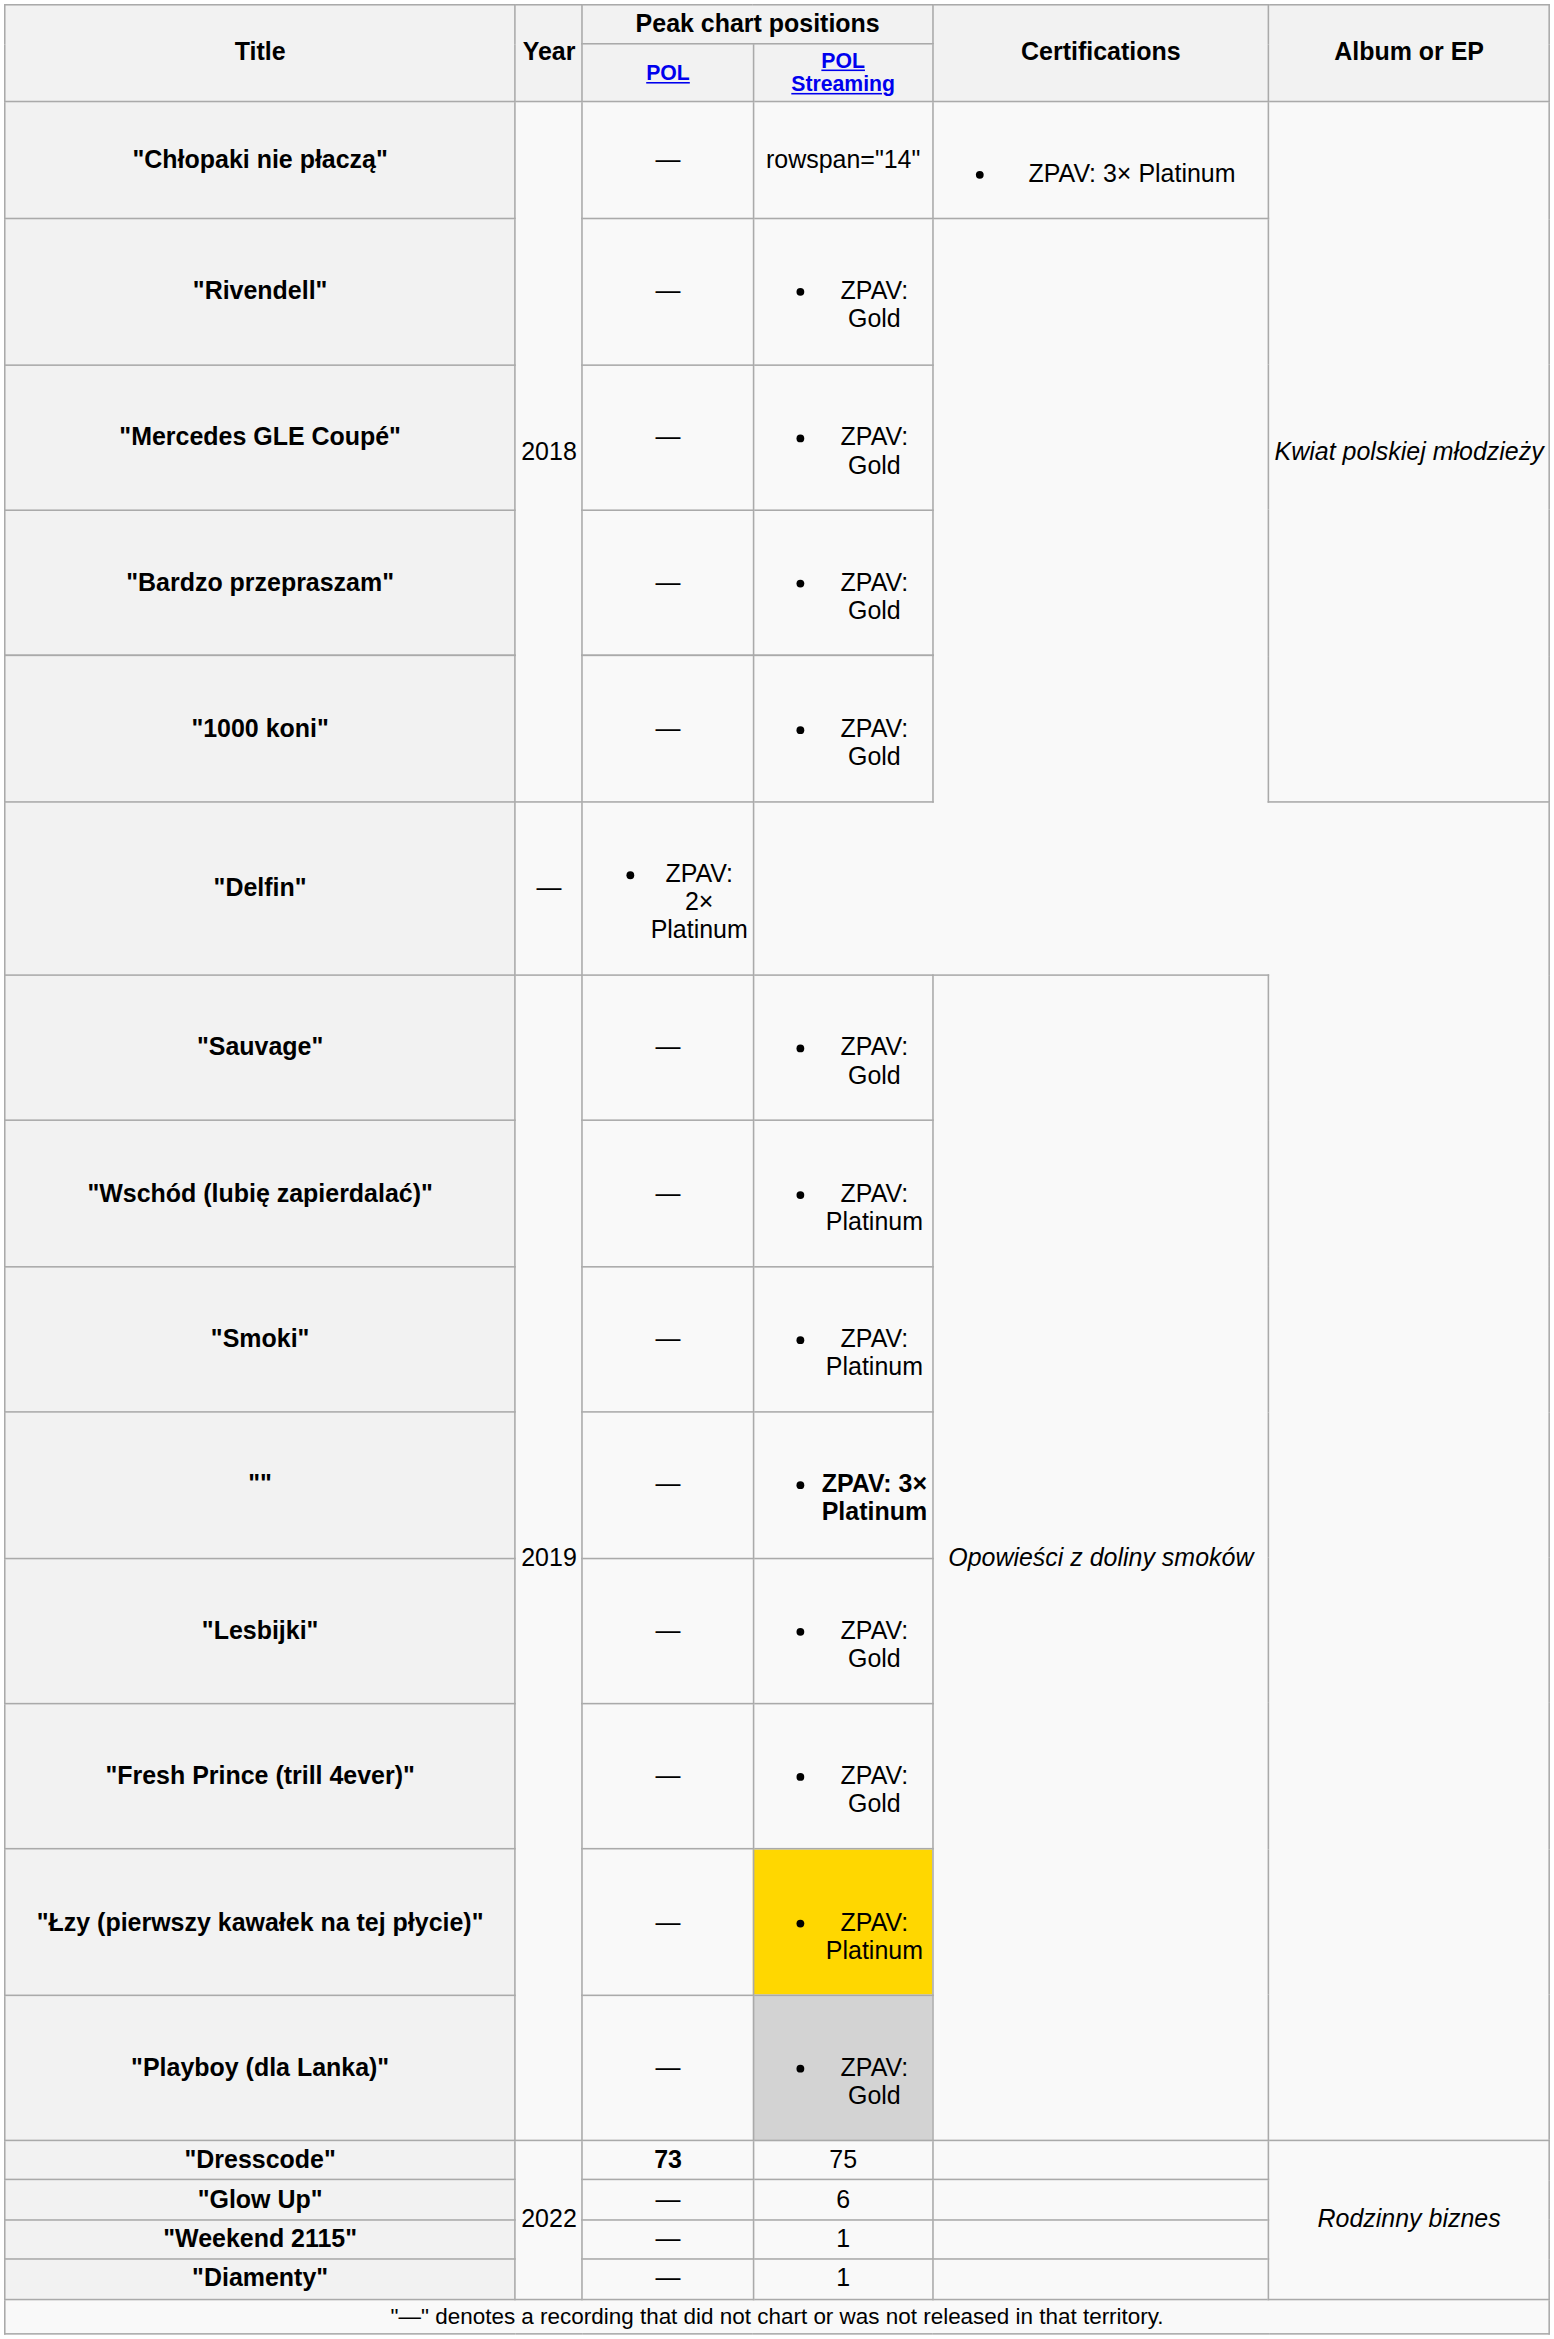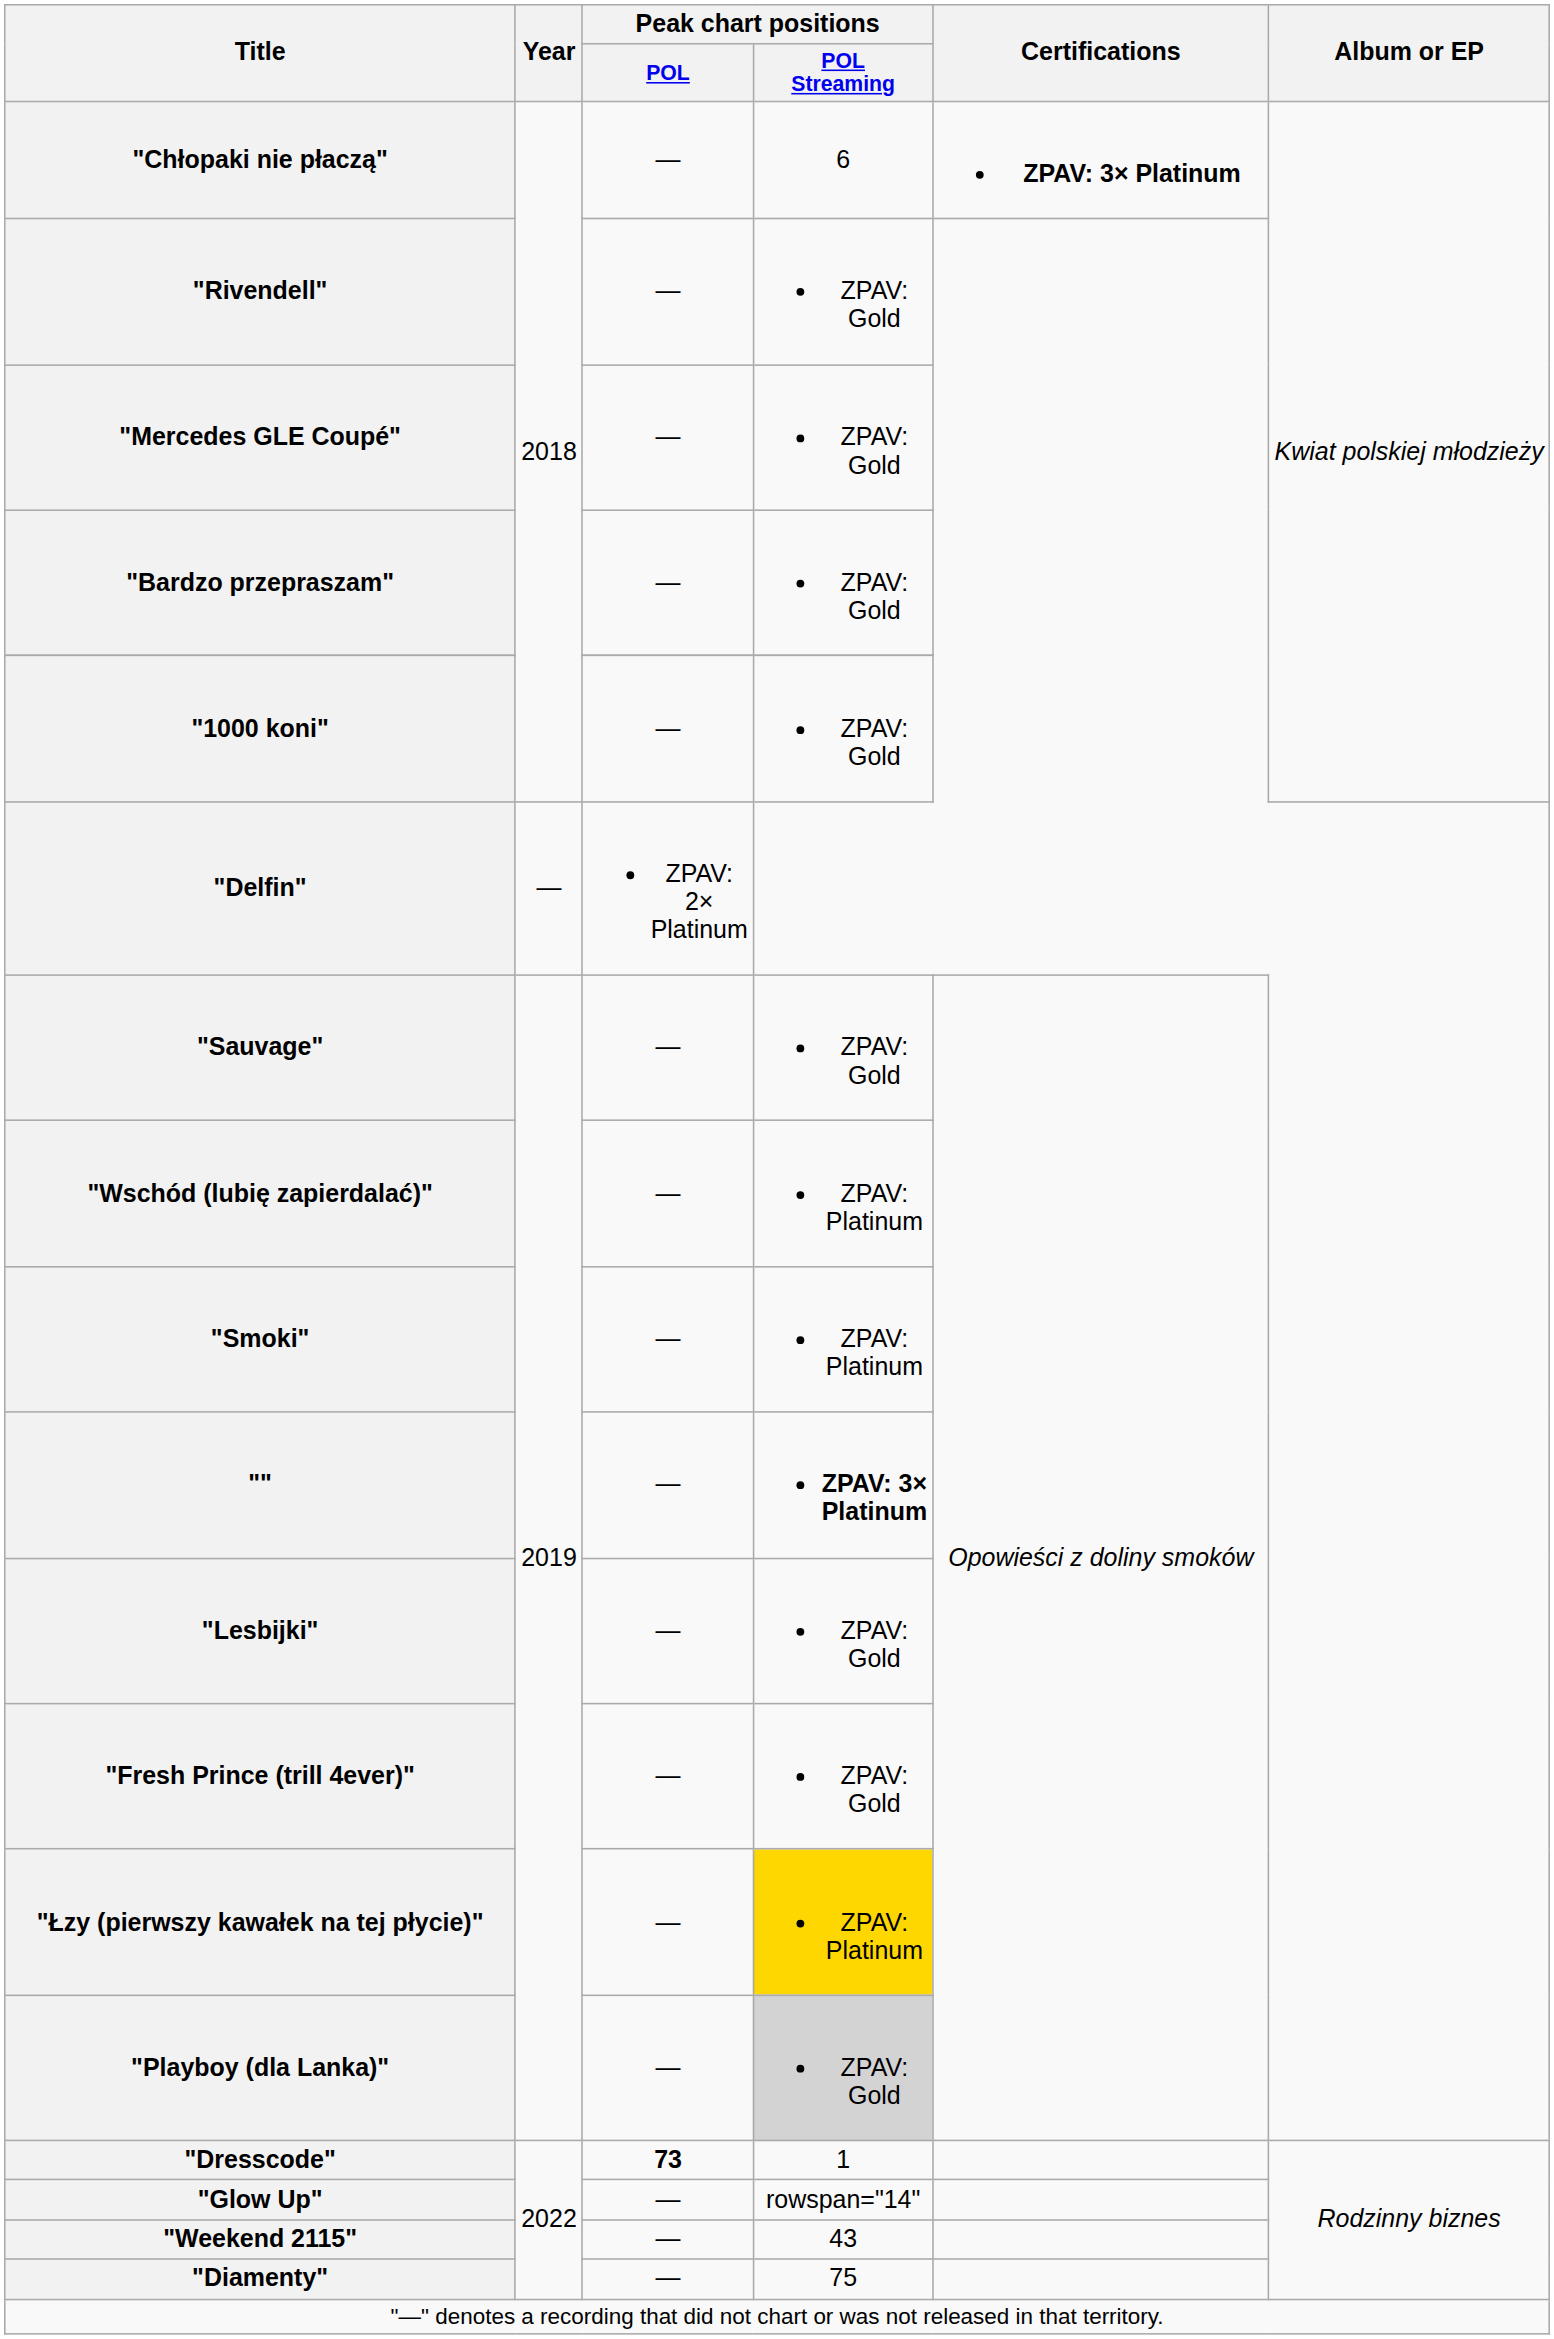(843, 159) rowspan="14" -> (843, 159) 6
(1101, 174) normal -> (1101, 174) bold
(843, 2160) 75 -> (843, 2160) 1
(843, 2199) 6 -> (843, 2199) rowspan="14"
(843, 2239) 1 -> (843, 2239) 43
(843, 2278) 1 -> (843, 2278) 75
